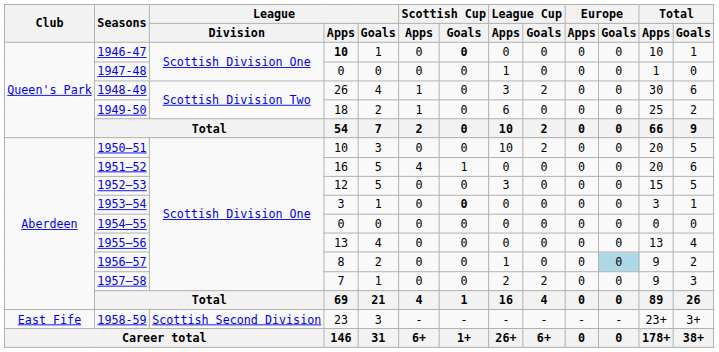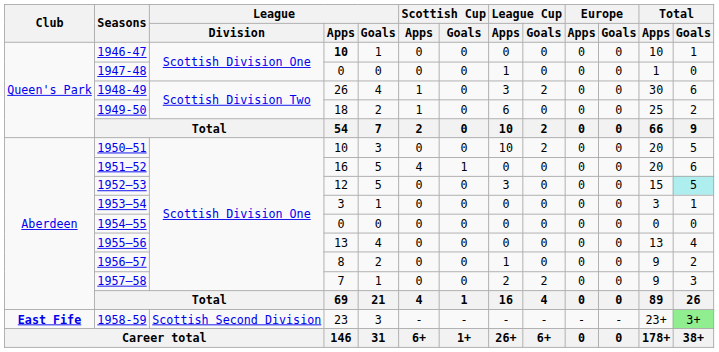(464, 52) bold -> (464, 52) normal
(693, 186) no background -> (693, 186) paleturquoise background
(464, 205) bold -> (464, 205) normal
(619, 262) lightblue background -> (619, 262) no background
(49, 319) normal -> (49, 319) bold
(693, 319) no background -> (693, 319) lightgreen background
